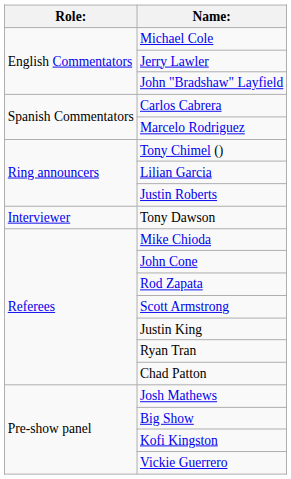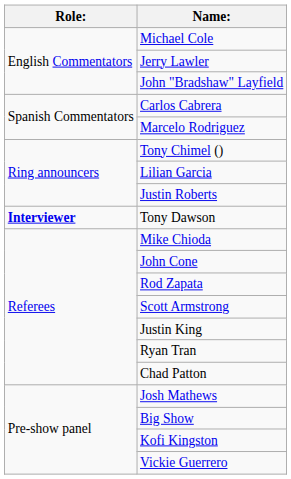(39, 217) normal -> (42, 217) bold
